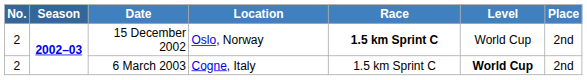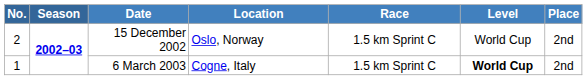(395, 40) bold -> (395, 40) normal
(17, 66) 2 -> (17, 66) 1
